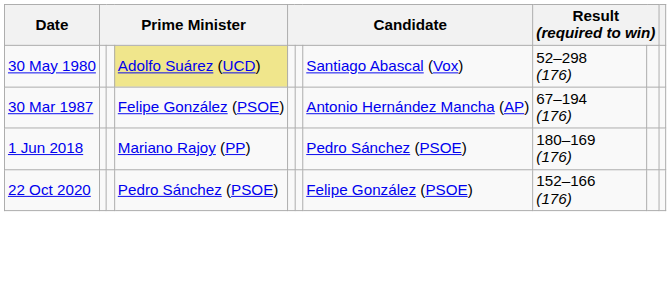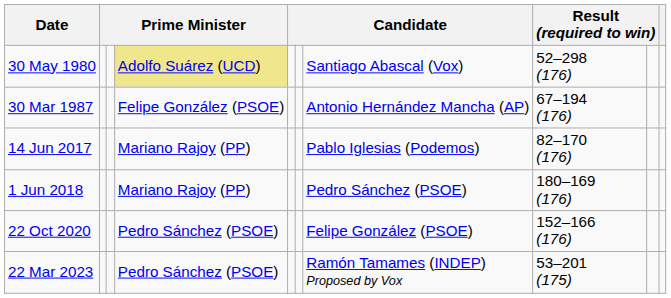+ row: (50, 148)
+ row: (51, 272)
